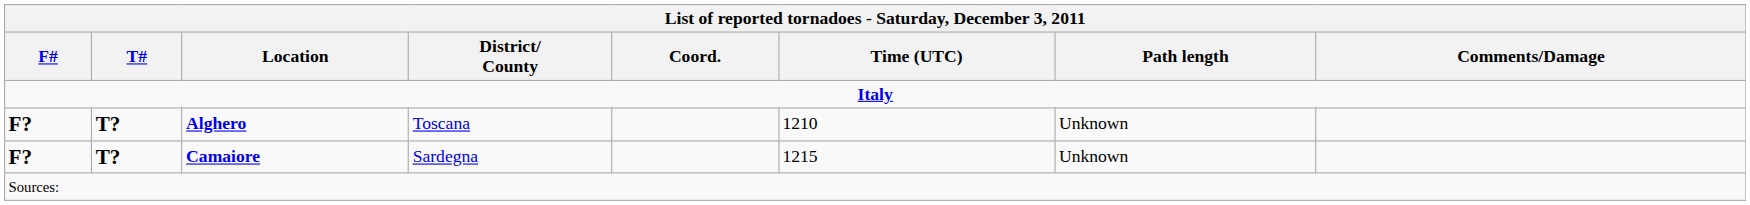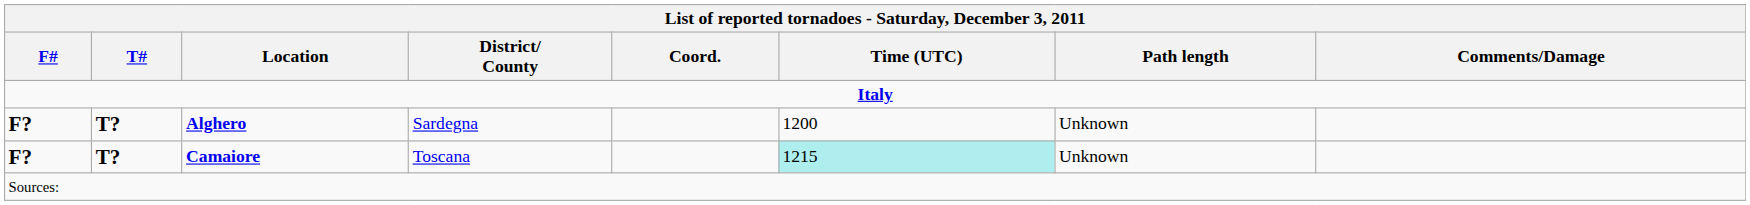(441, 124) Toscana -> (445, 124) Sardegna
(800, 124) 1210 -> (800, 124) 1200
(445, 156) Sardegna -> (441, 156) Toscana
(800, 156) no background -> (800, 156) paleturquoise background
